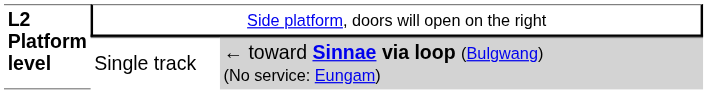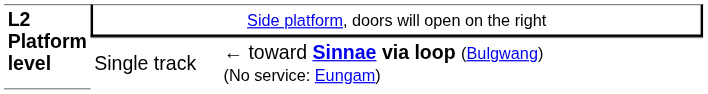(383, 63) lightgrey background -> (383, 63) no background
